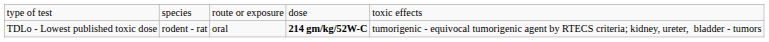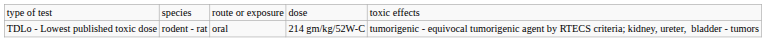(328, 28) bold -> (327, 28) normal
